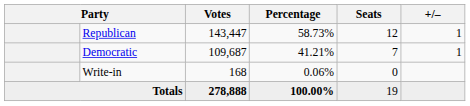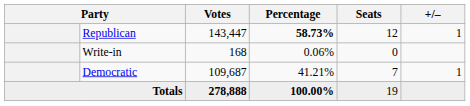(316, 33) normal -> (315, 33) bold
rows swapped: (110, 52) <-> (102, 72)
